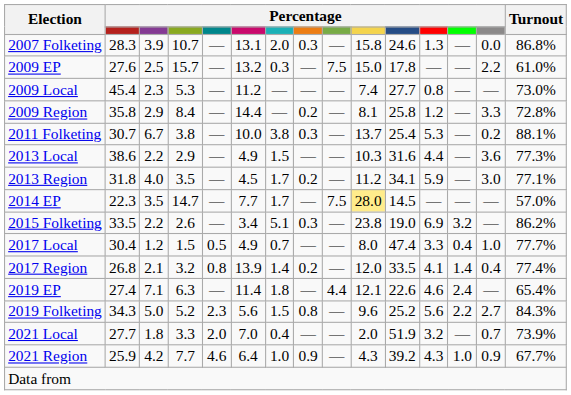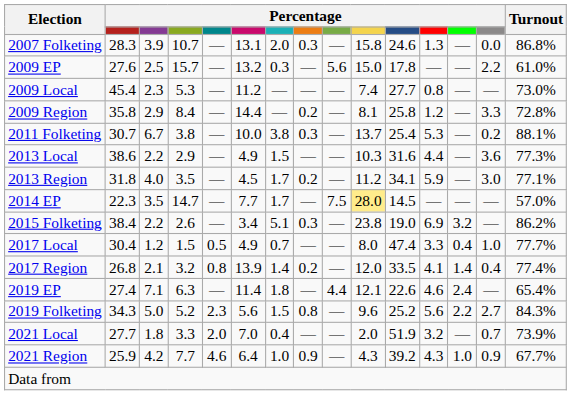(337, 68) 7.5 -> (337, 68) 5.6
(123, 223) 33.5 -> (123, 223) 38.4
